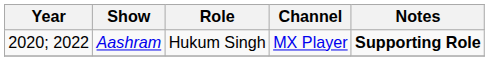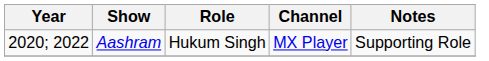(418, 42) bold -> (413, 42) normal
